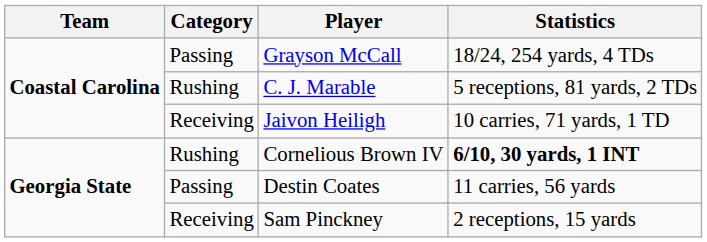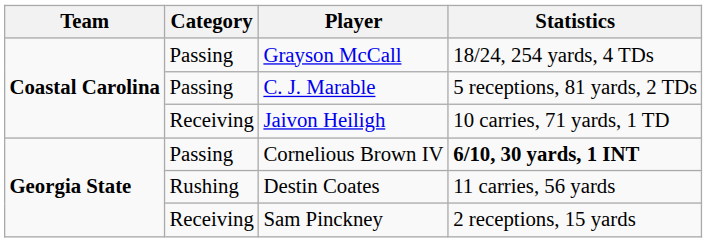(204, 87) Rushing -> (201, 87) Passing
(204, 153) Rushing -> (201, 153) Passing
(201, 186) Passing -> (204, 186) Rushing
